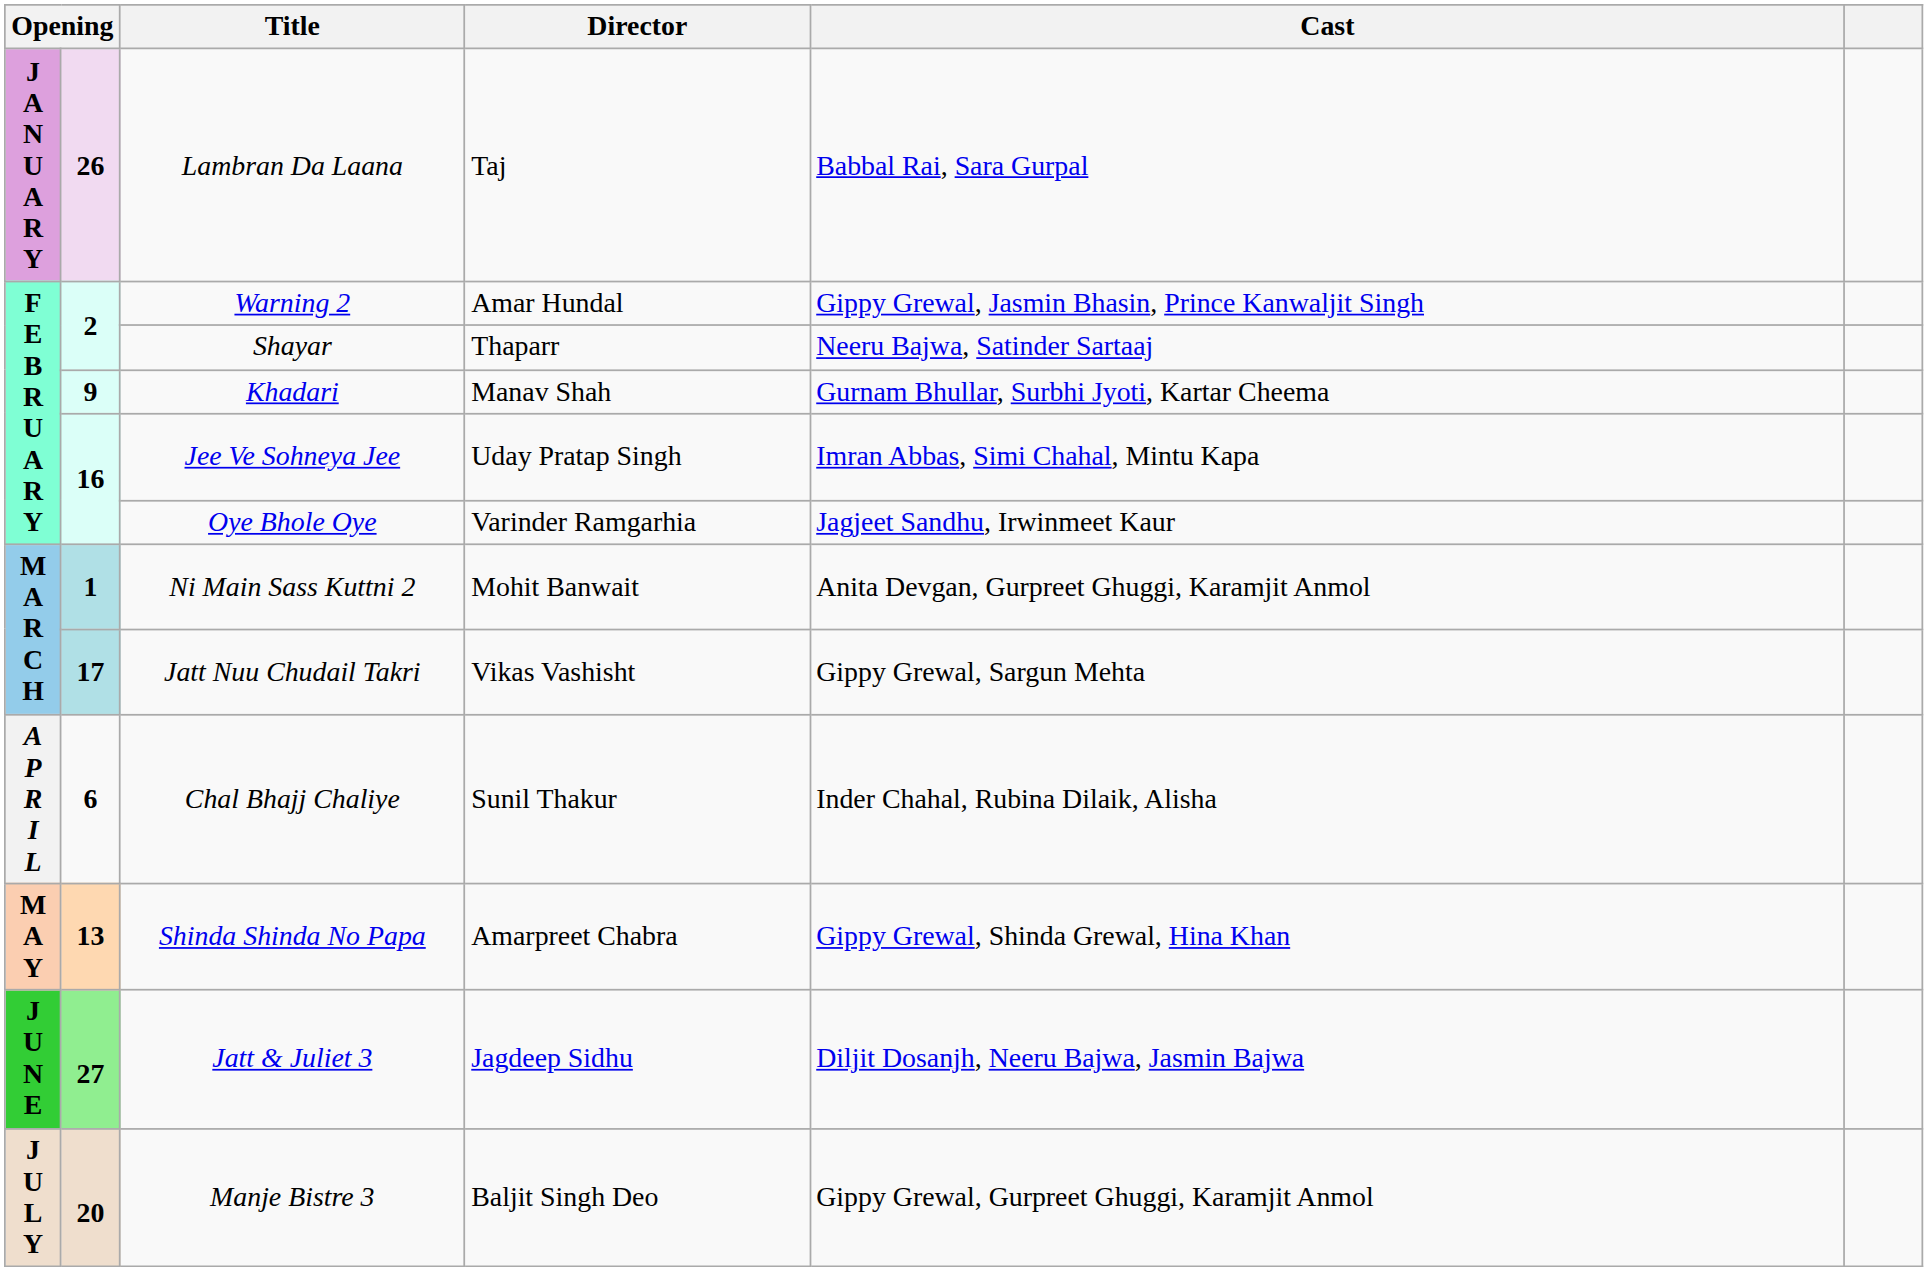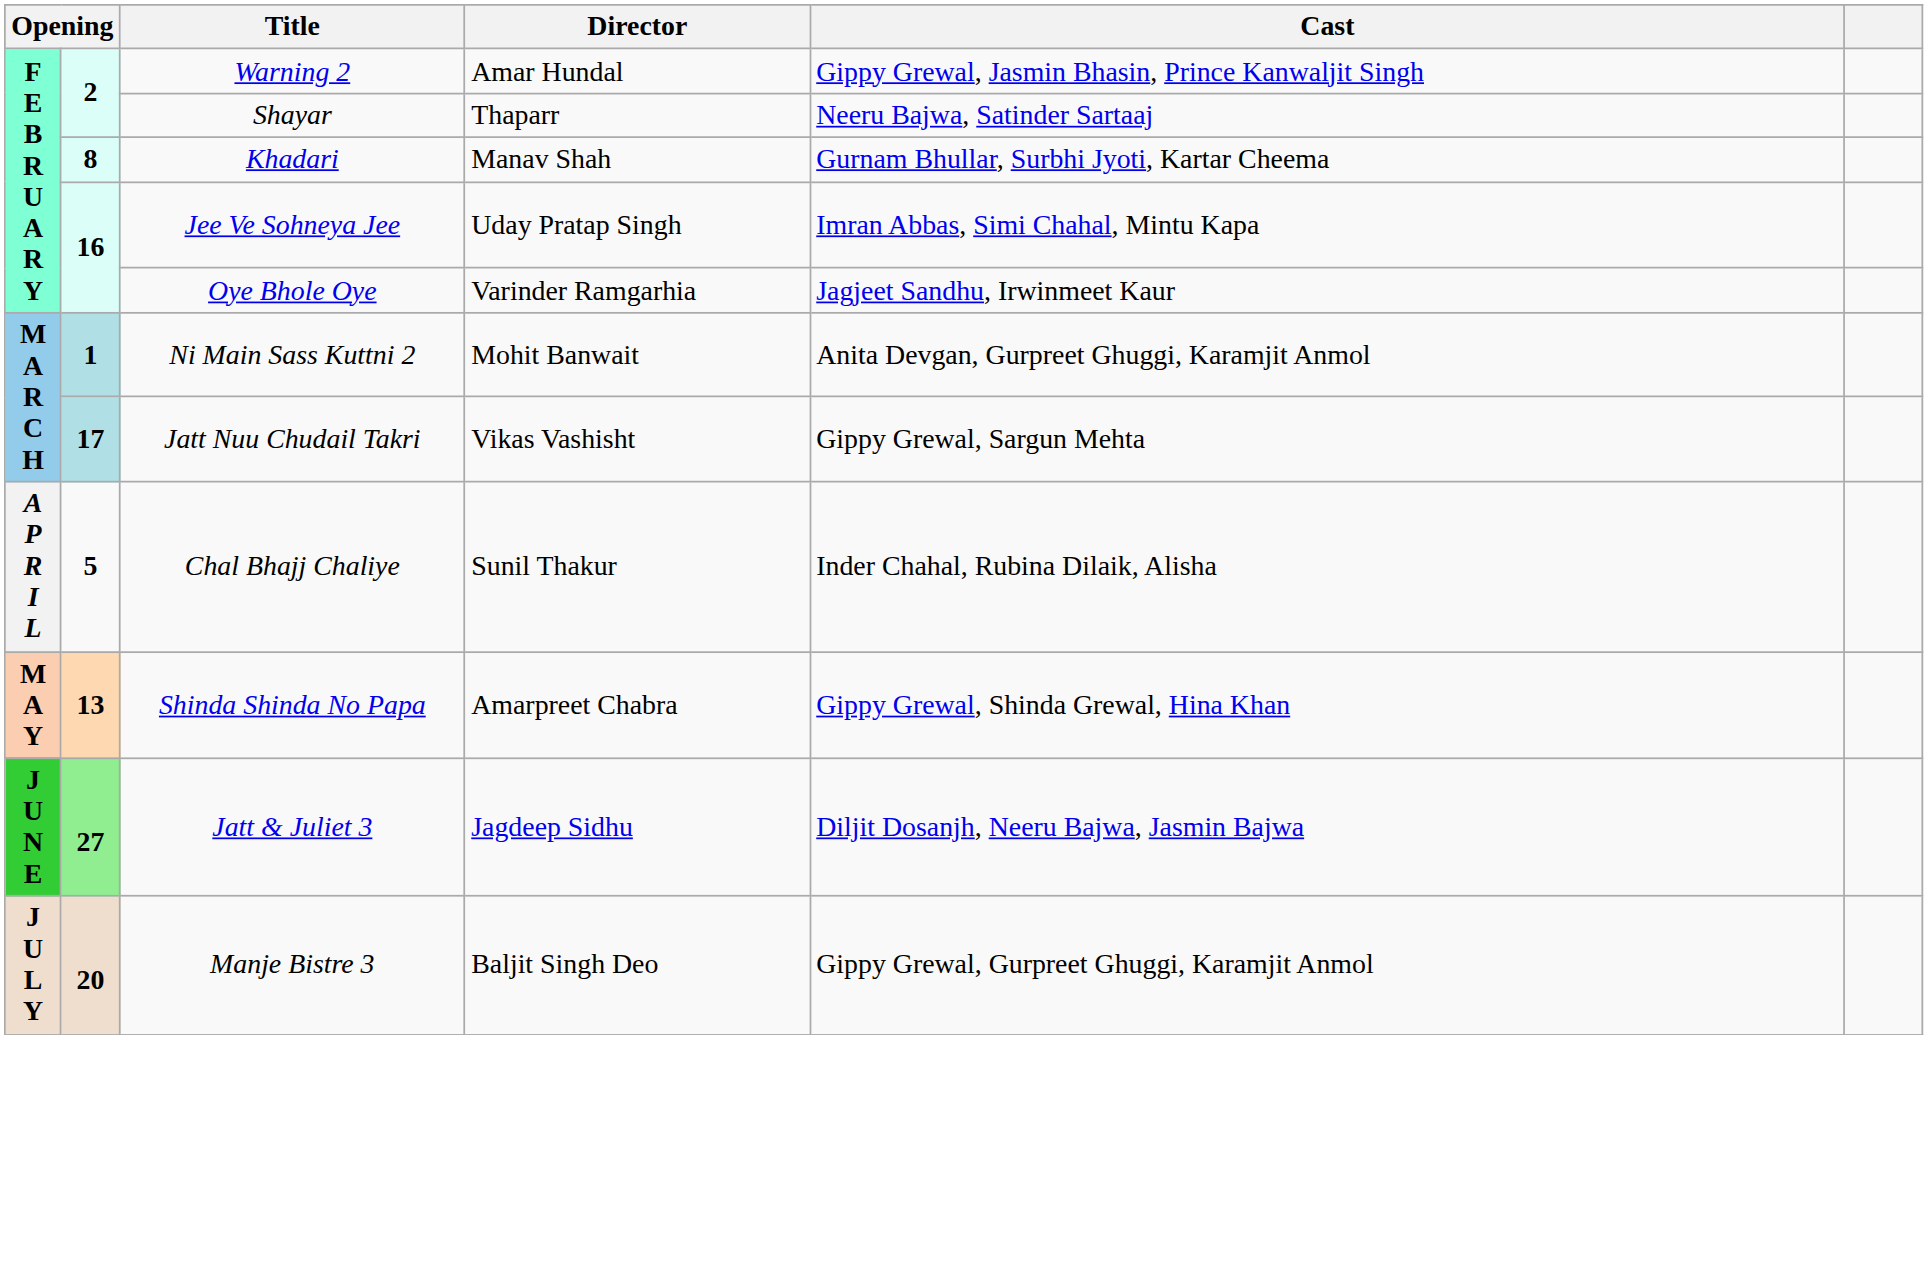- row: (292, 164)
(91, 391) 9 -> (91, 159) 8
(91, 798) 6 -> (91, 566) 5
